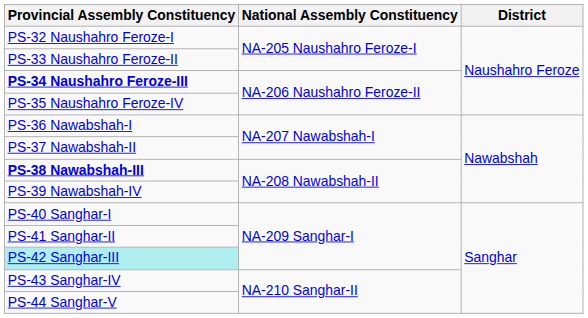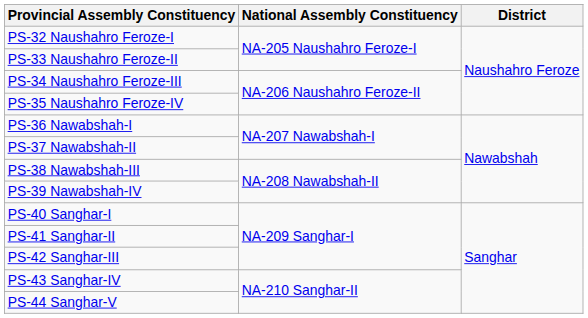(98, 81) bold -> (95, 81) normal
(76, 170) bold -> (74, 170) normal
(63, 258) paleturquoise background -> (63, 258) no background
